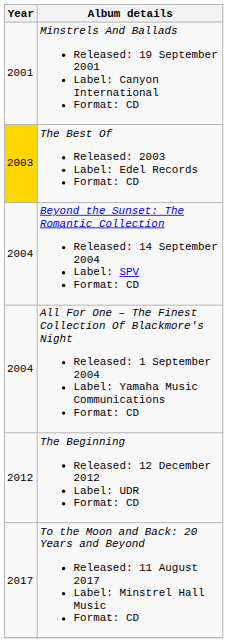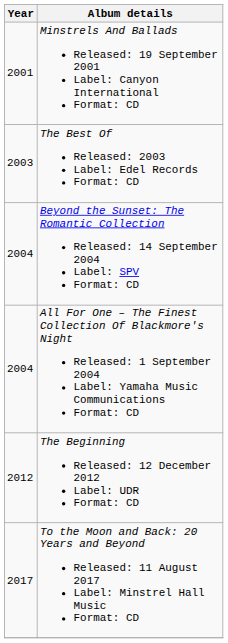(20, 164) gold background -> (20, 164) no background
